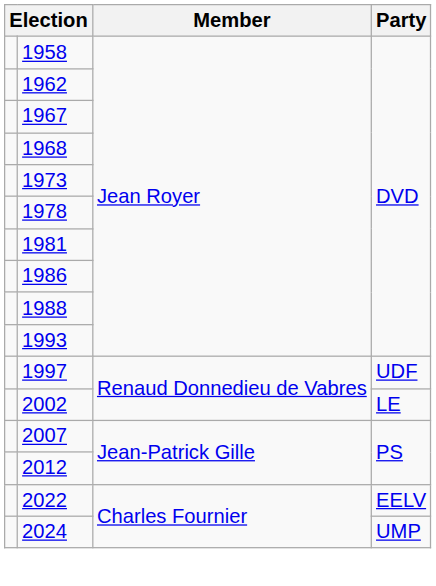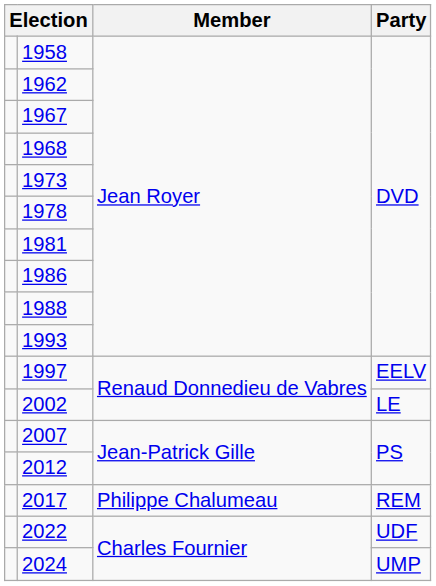(397, 372) UDF -> (401, 372) EELV
+ row: (45, 500)
(401, 500) EELV -> (397, 532) UDF
